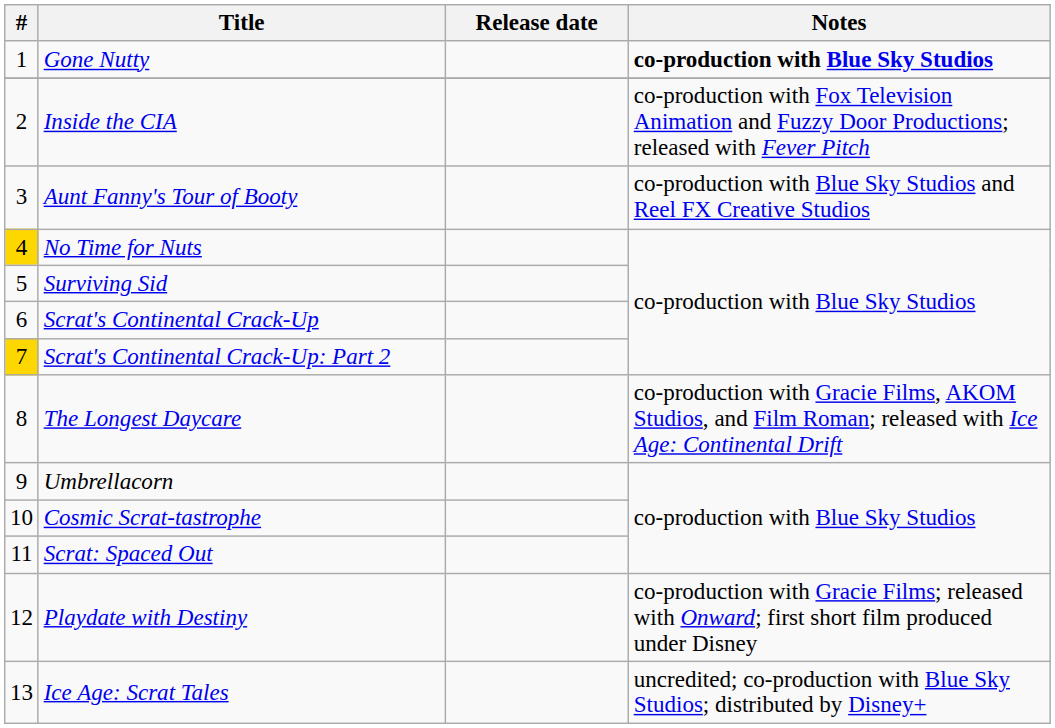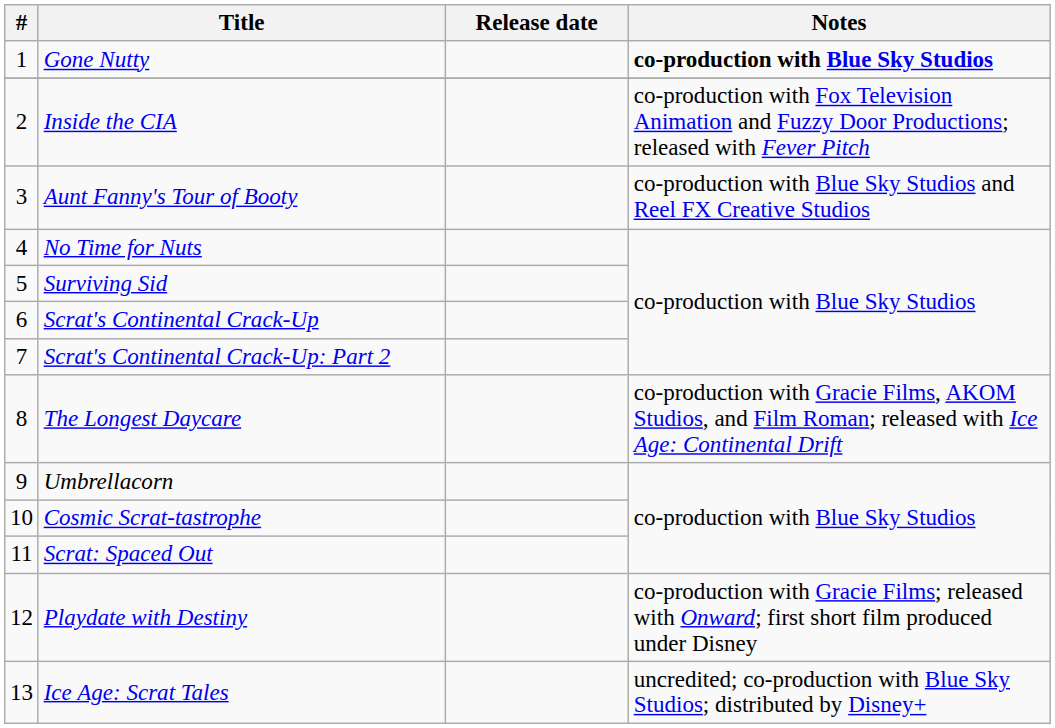(22, 246) gold background -> (22, 246) no background
(22, 356) gold background -> (22, 356) no background
